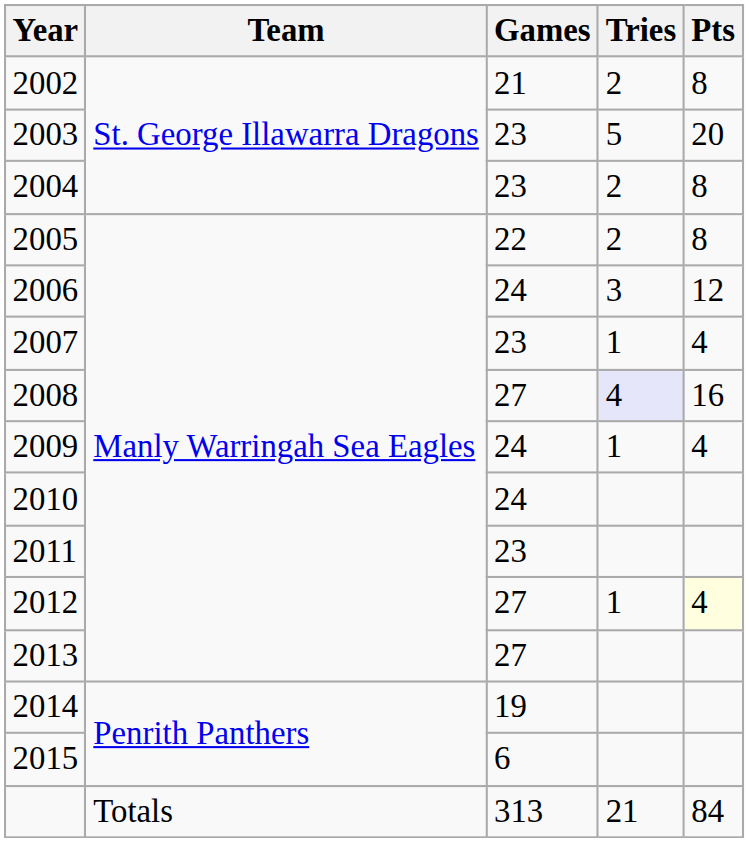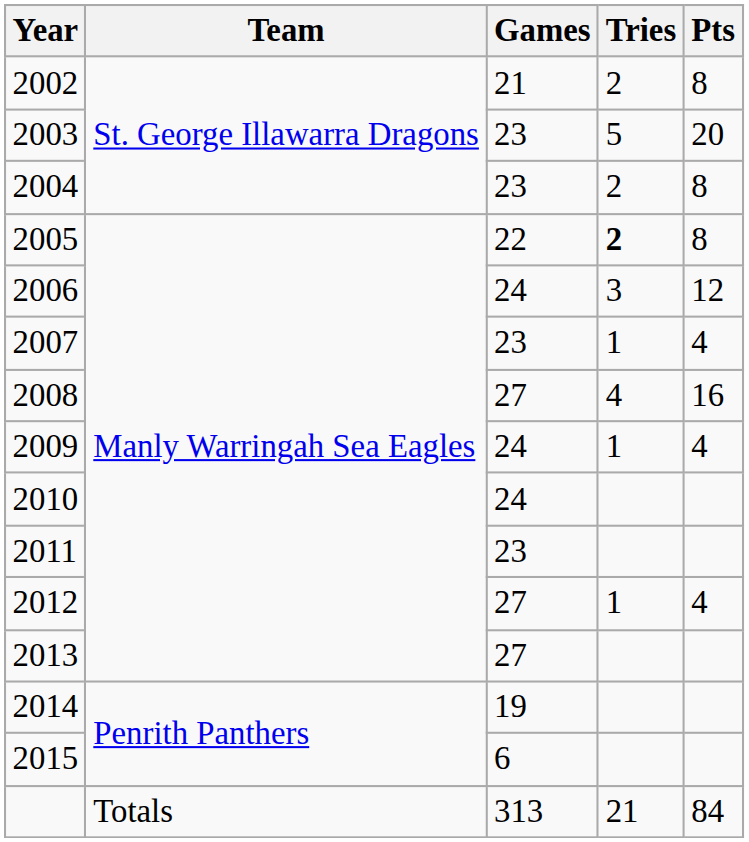(614, 238) normal -> (614, 238) bold
(614, 394) lavender background -> (614, 394) no background
(699, 602) lightyellow background -> (699, 602) no background
